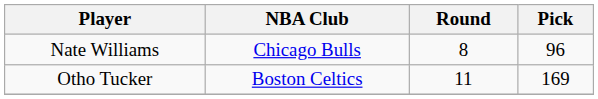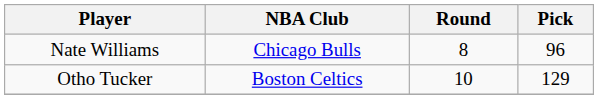(463, 79) 11 -> (463, 79) 10
(555, 79) 169 -> (555, 79) 129
